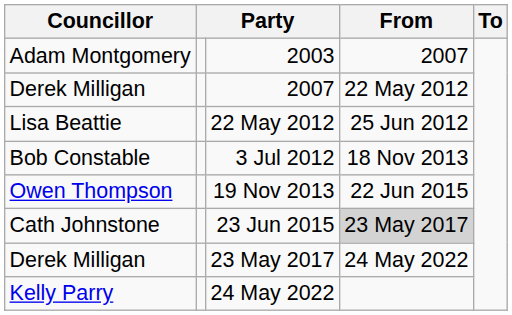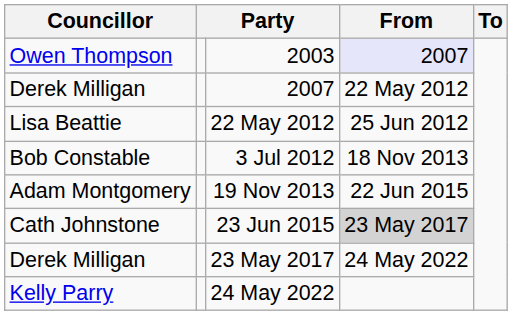(100, 55) Adam Montgomery -> (91, 55) Owen Thompson
(444, 55) no background -> (444, 55) lavender background
(91, 191) Owen Thompson -> (100, 191) Adam Montgomery
